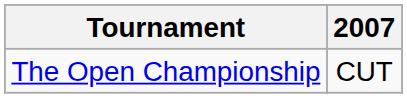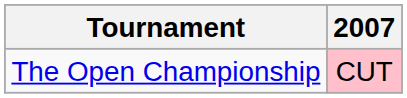(364, 71) no background -> (364, 71) pink background
